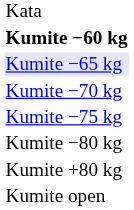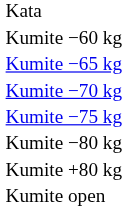(67, 37) bold -> (64, 37) normal
(64, 64) lavender background -> (64, 64) no background
